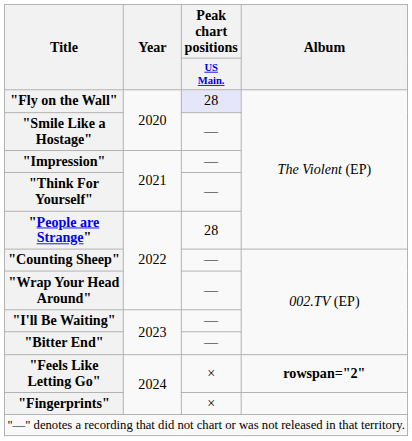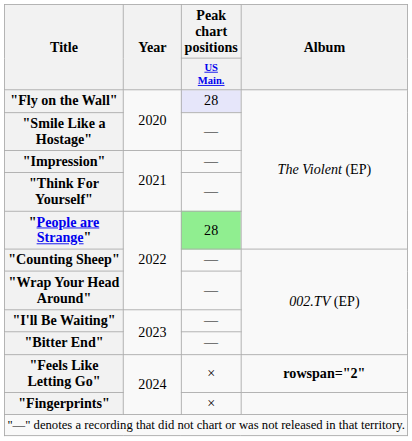(211, 230) no background -> (211, 230) lightgreen background
